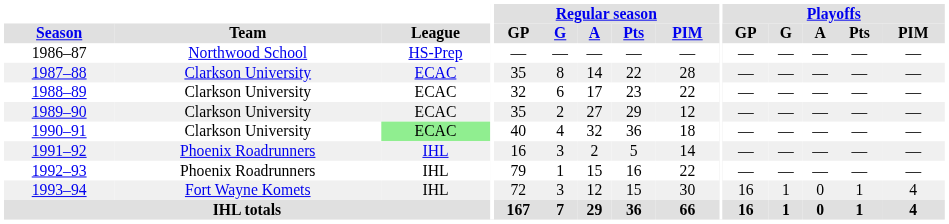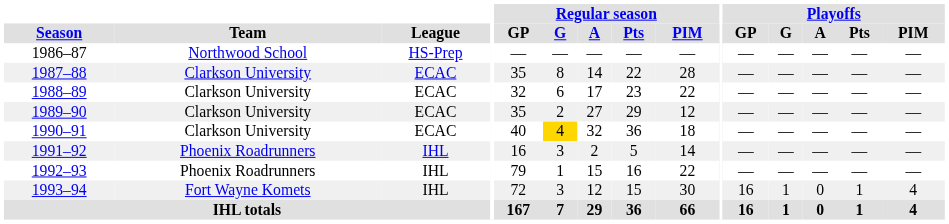(435, 131) lightgreen background -> (435, 131) no background
(560, 131) no background -> (560, 131) gold background
